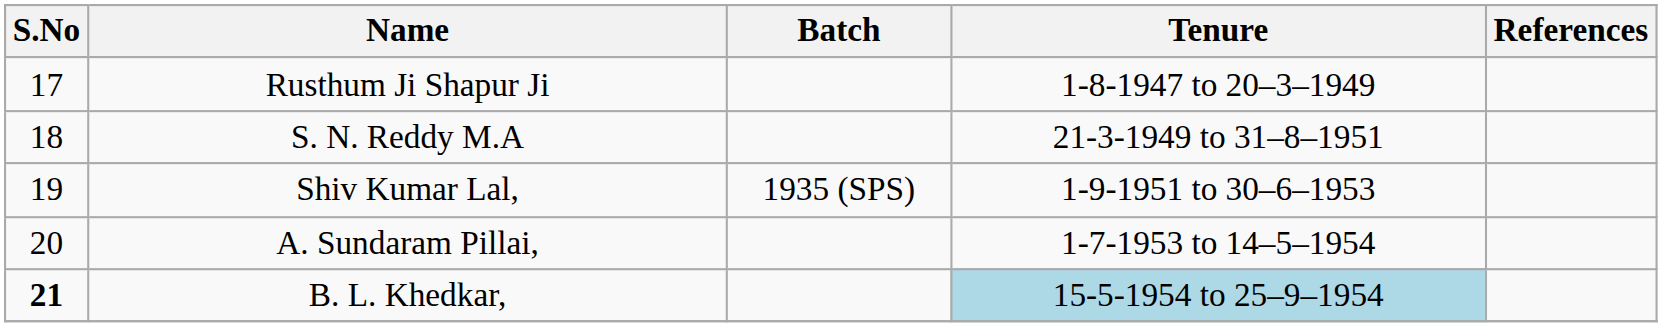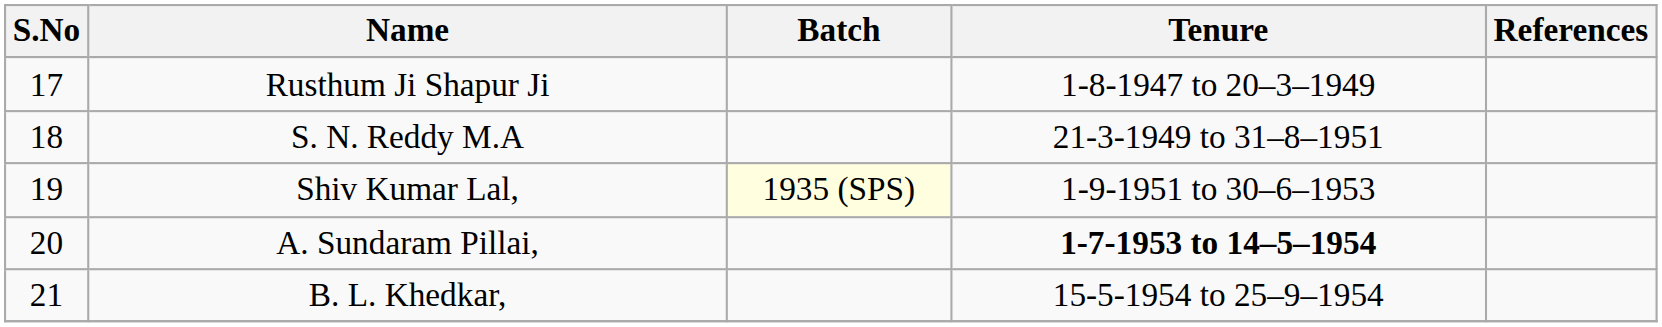(839, 189) no background -> (839, 189) lightyellow background
(1218, 242) normal -> (1218, 242) bold
(46, 294) bold -> (46, 294) normal
(1218, 294) lightblue background -> (1218, 294) no background
